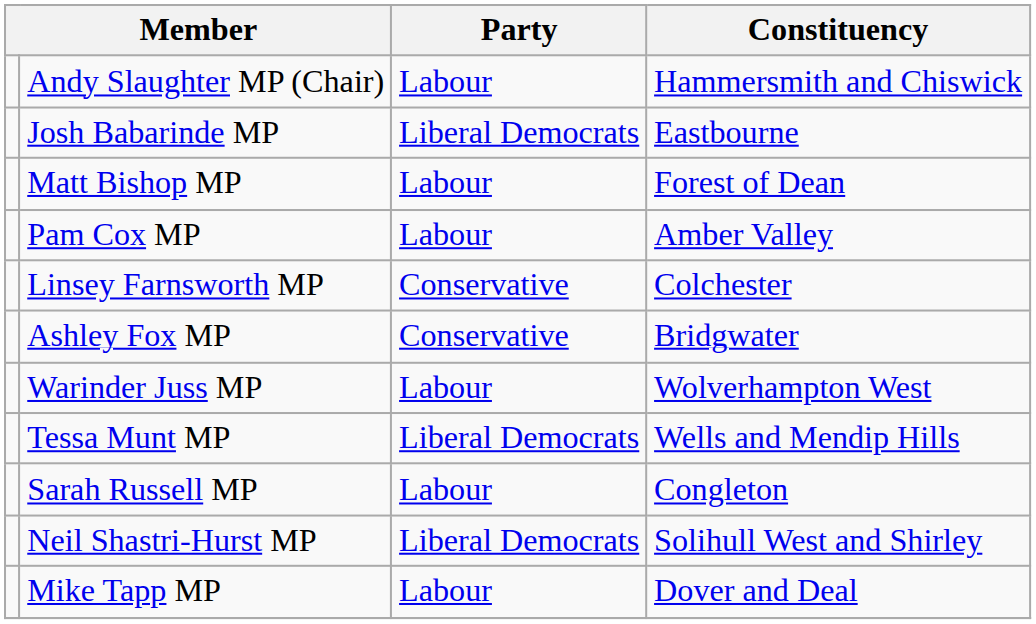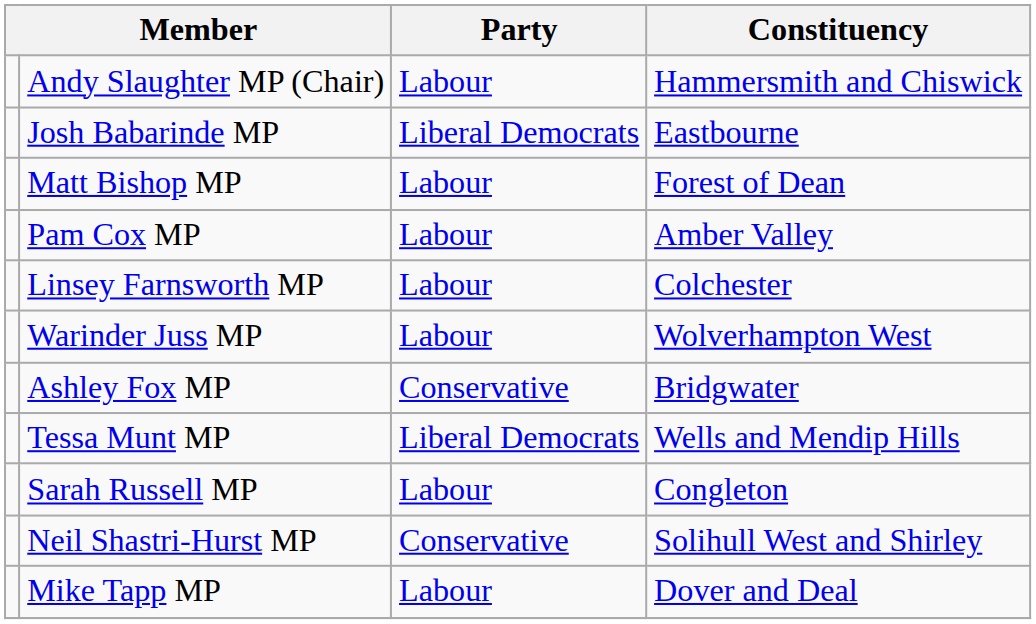(484, 285) Conservative -> (445, 285) Labour
rows swapped: (129, 336) <-> (145, 387)
(519, 540) Liberal Democrats -> (484, 540) Conservative
